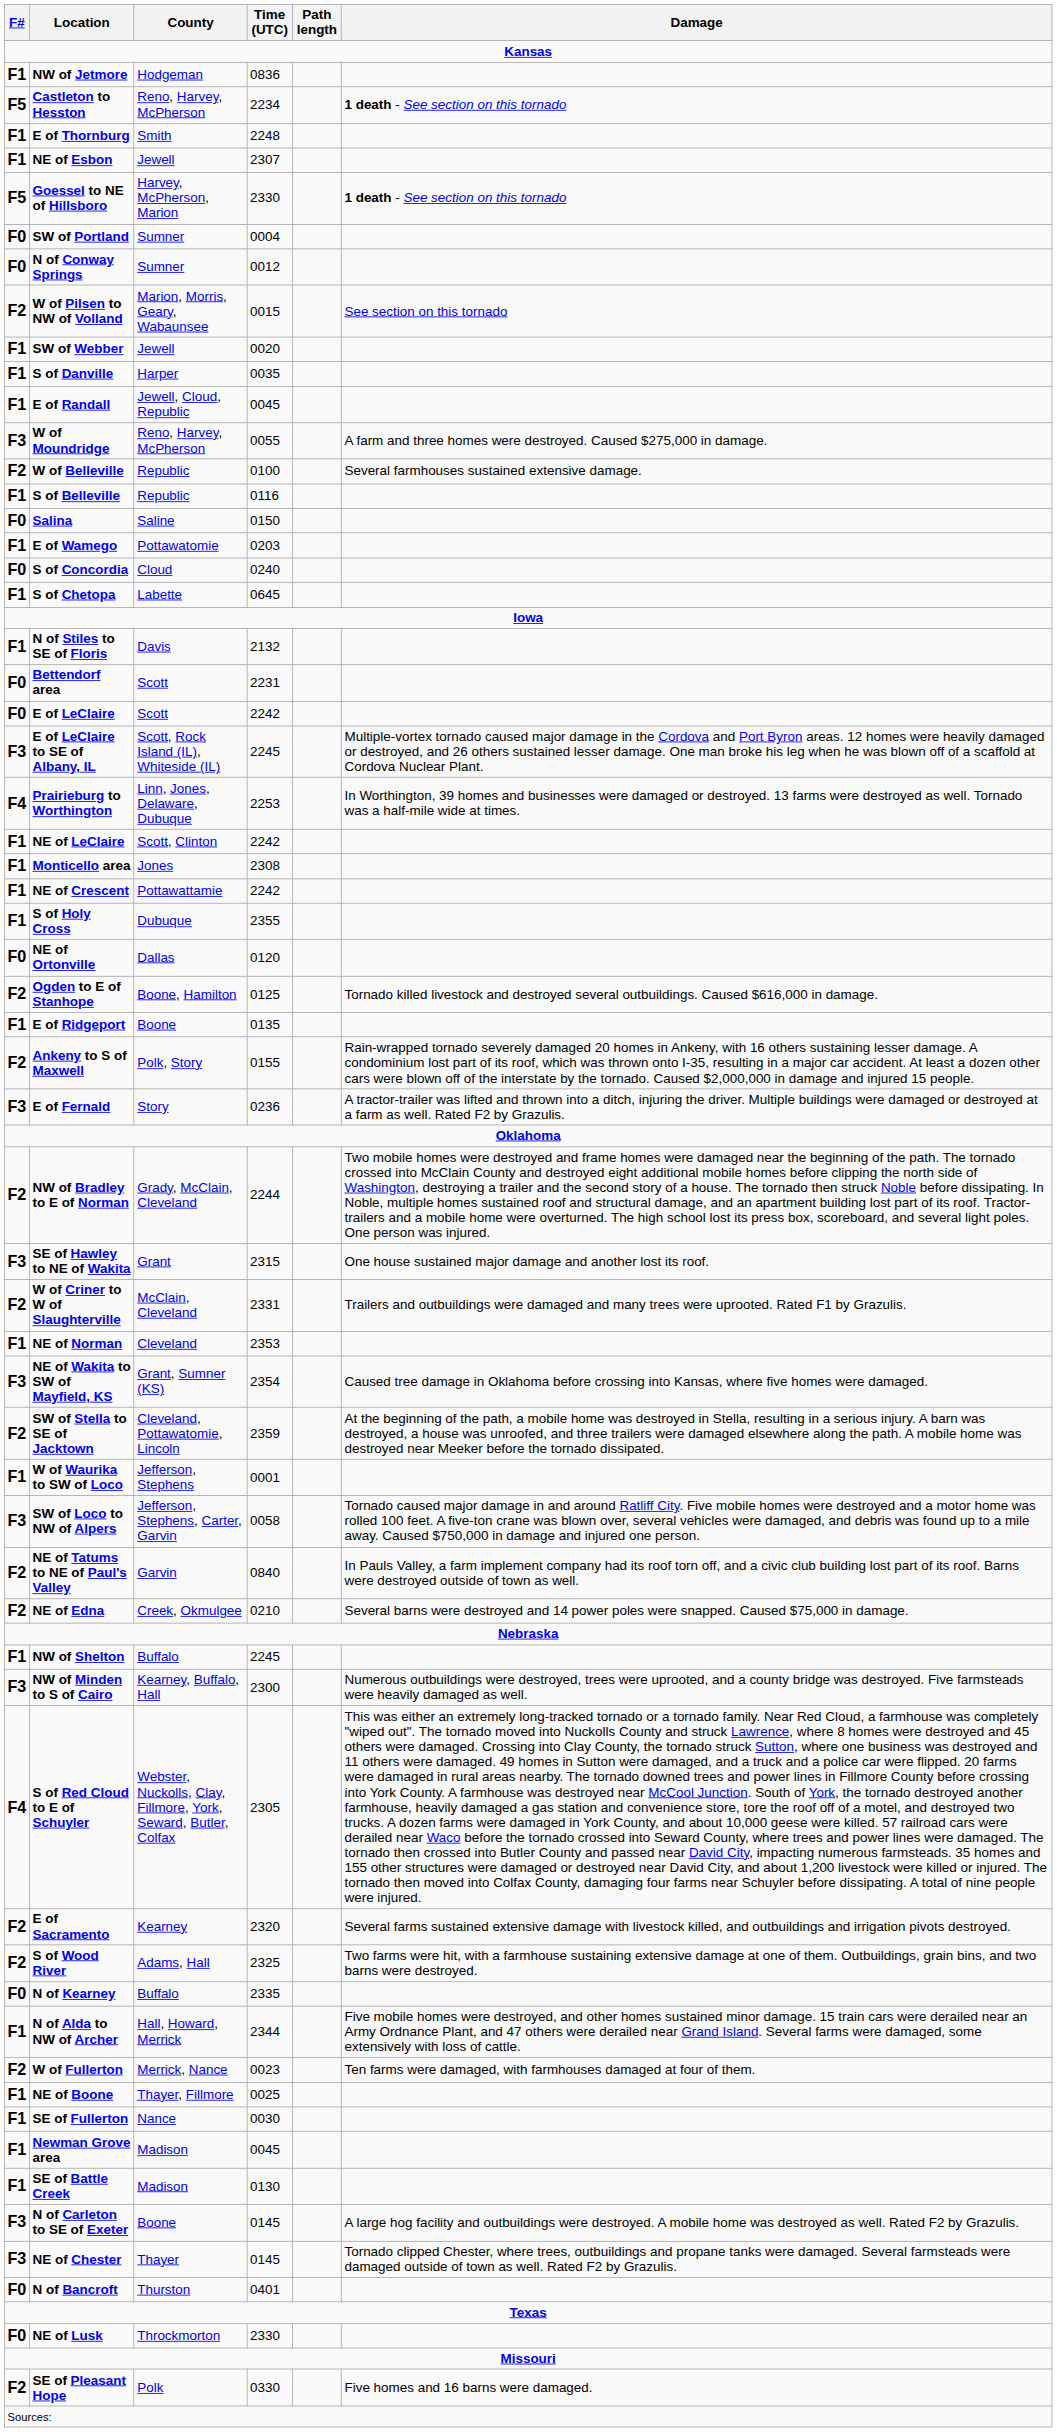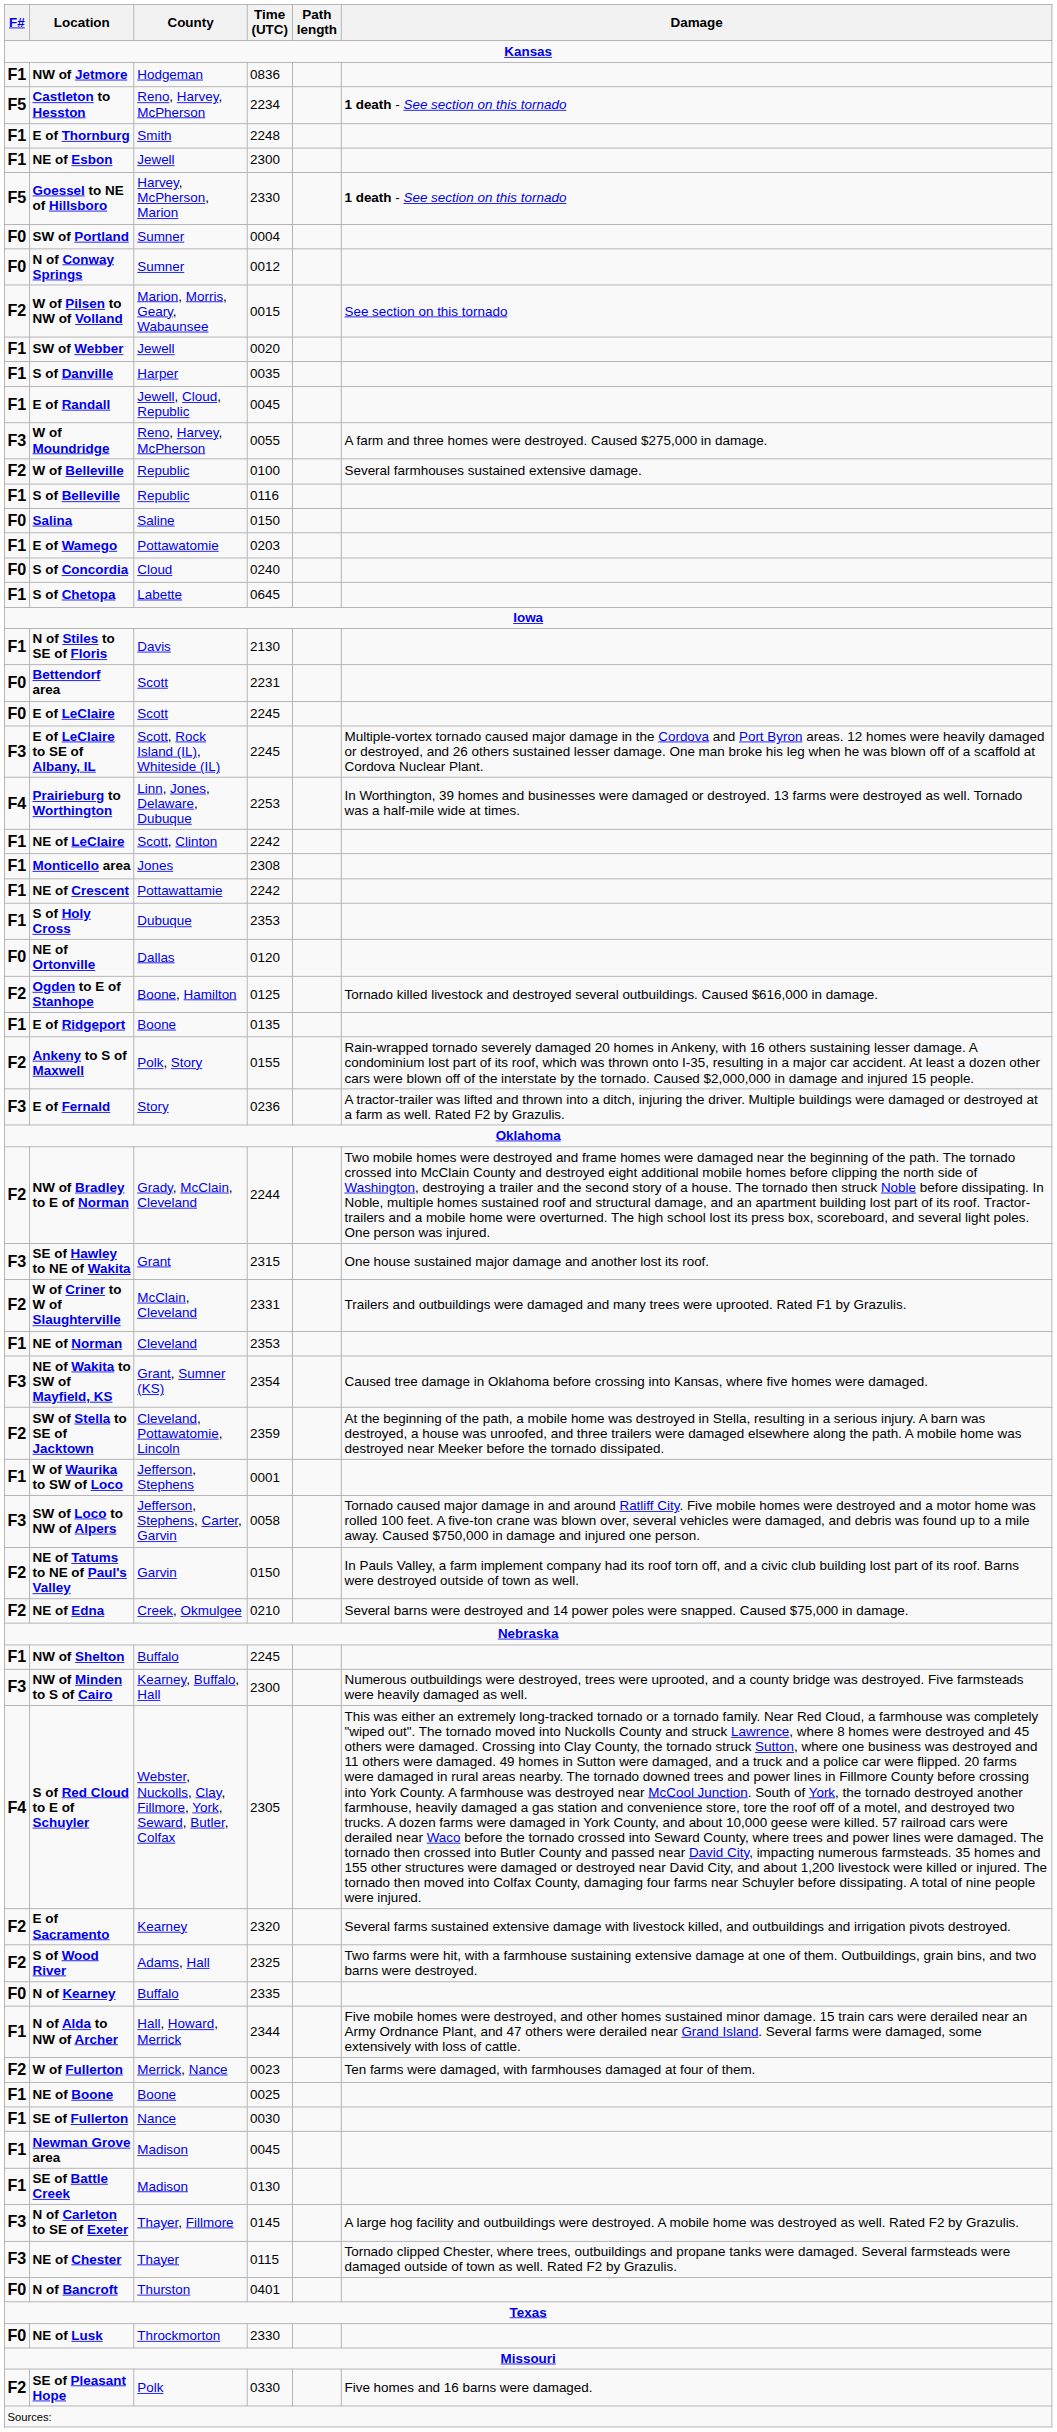(265, 160) 2307 -> (265, 160) 2300
(265, 646) 2132 -> (265, 646) 2130
(265, 713) 2242 -> (265, 713) 2245
(265, 921) 2355 -> (265, 921) 2353
(265, 1572) 0840 -> (265, 1572) 0150
(185, 2094) Thayer, Fillmore -> (157, 2094) Boone
(157, 2222) Boone -> (185, 2222) Thayer, Fillmore
(265, 2259) 0145 -> (265, 2259) 0115
